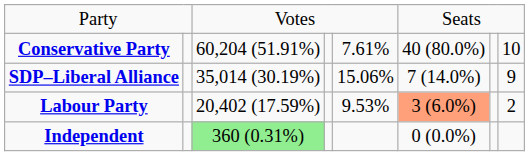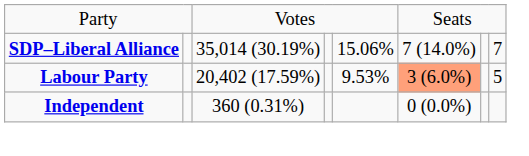- row: (94, 48)
(511, 77) 9 -> (497, 48) 7
(511, 106) 2 -> (497, 77) 5
(258, 135) lightgreen background -> (258, 106) no background
